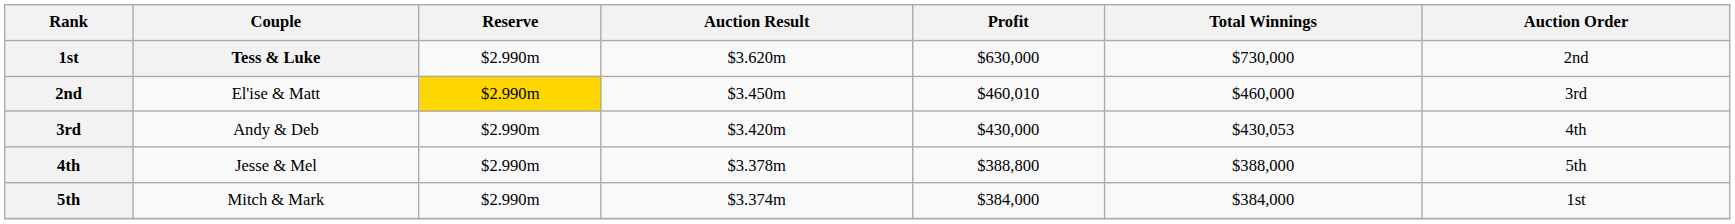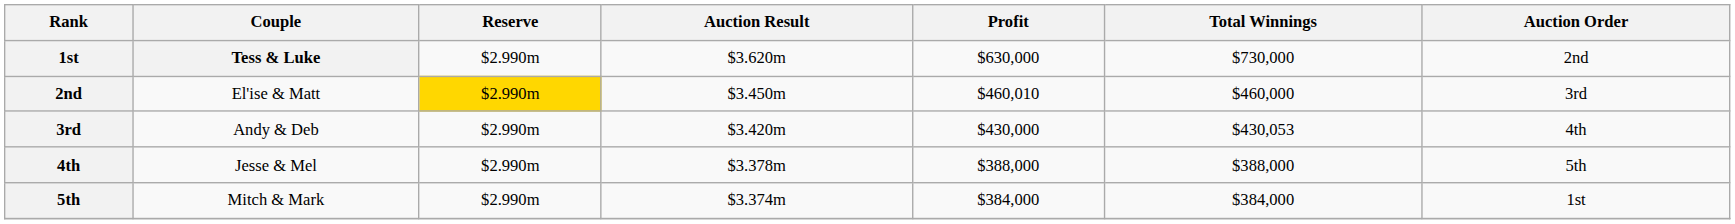(1008, 165) $388,800 -> (1008, 165) $388,000
